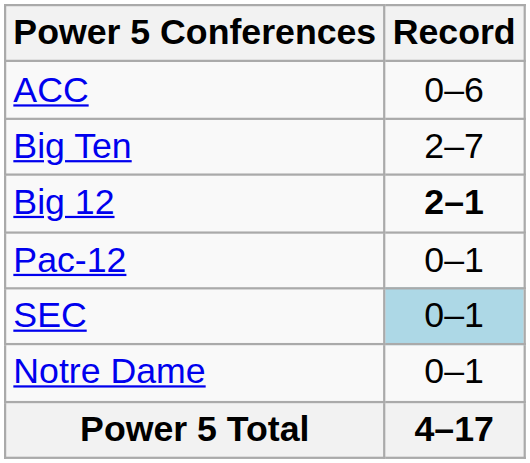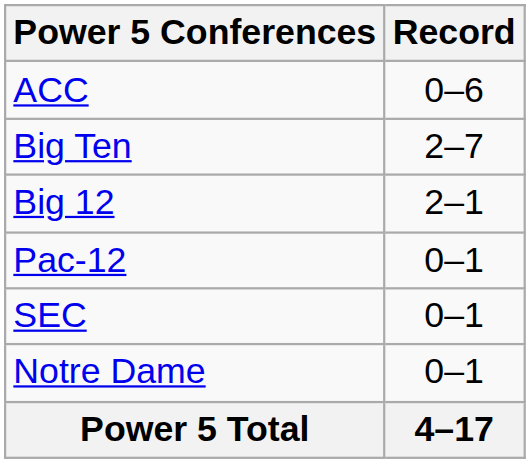(454, 202) bold -> (454, 202) normal
(454, 315) lightblue background -> (454, 315) no background
